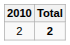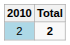(19, 31) no background -> (19, 31) lightblue background
